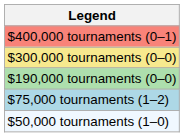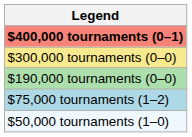(92, 37) normal -> (95, 37) bold
